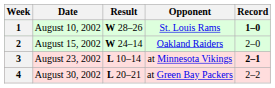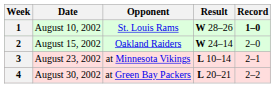columns swapped: (190, 12) <-> (124, 12)
(253, 59) bold -> (253, 59) normal
